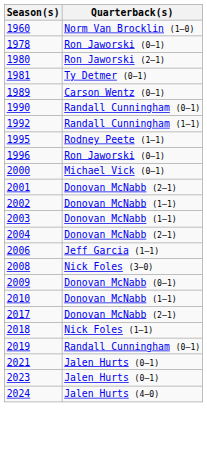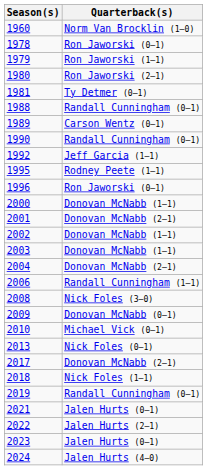+ row: (18, 60)
+ row: (18, 108)
(132, 124) Randall Cunningham (1–1) -> (112, 155) Jeff Garcia (1–1)
(115, 171) Michael Vick (0–1) -> (120, 203) Donovan McNabb (1–1)
(112, 251) Jeff Garcia (1–1) -> (132, 282) Randall Cunningham (1–1)
(120, 298) Donovan McNabb (1–1) -> (115, 330) Michael Vick (0–1)
+ row: (18, 346)
+ row: (18, 425)
